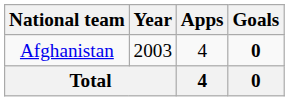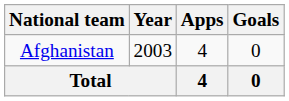(256, 50) bold -> (256, 50) normal
